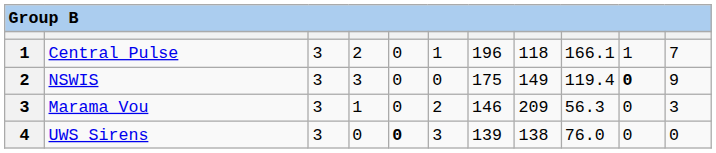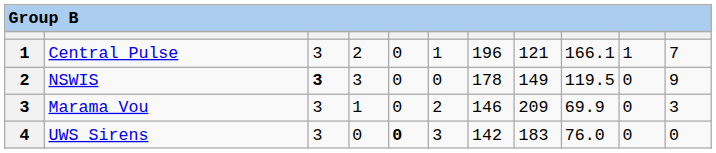(533, 53) 118 -> (533, 53) 121
(317, 80) normal -> (317, 80) bold
(487, 80) 175 -> (487, 80) 178
(590, 80) 119.4 -> (590, 80) 119.5
(628, 80) bold -> (628, 80) normal
(585, 107) 56.3 -> (585, 107) 69.9
(487, 135) 139 -> (487, 135) 142
(533, 135) 138 -> (533, 135) 183
